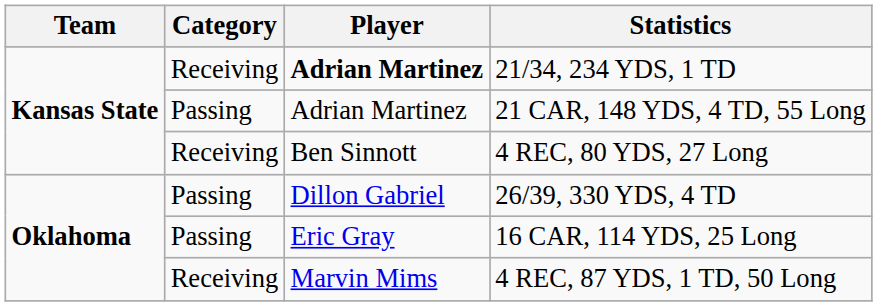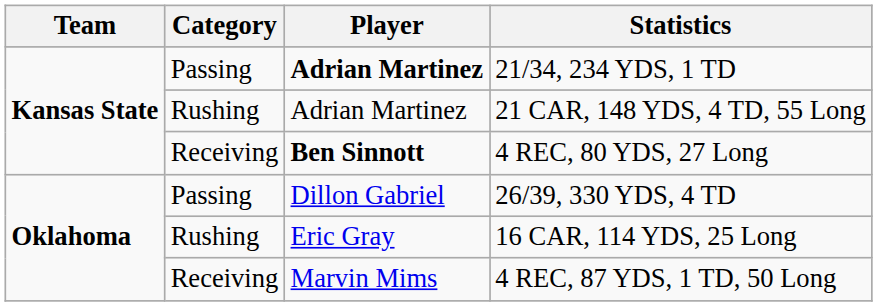(224, 68) Receiving -> (211, 68) Passing
(211, 110) Passing -> (215, 110) Rushing
(354, 152) normal -> (357, 152) bold
(211, 236) Passing -> (215, 236) Rushing
